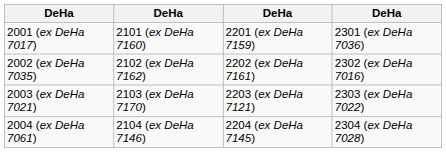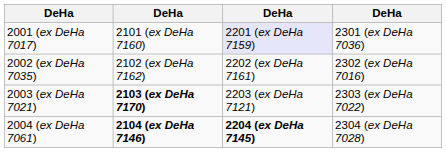(264, 38) no background -> (264, 38) lavender background
(155, 100) normal -> (155, 100) bold
(155, 132) normal -> (155, 132) bold
(264, 132) normal -> (265, 132) bold
